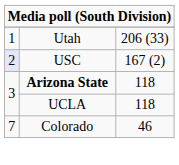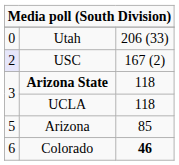(12, 38) 1 -> (12, 38) 0
+ row: (67, 126)
(12, 126) 7 -> (12, 148) 6
(145, 126) normal -> (145, 148) bold
